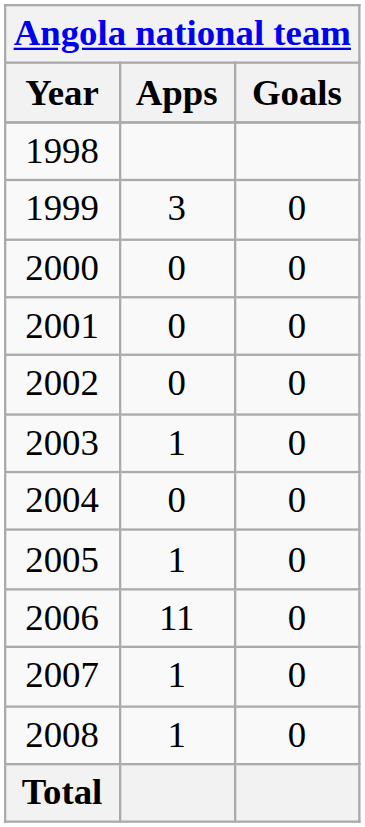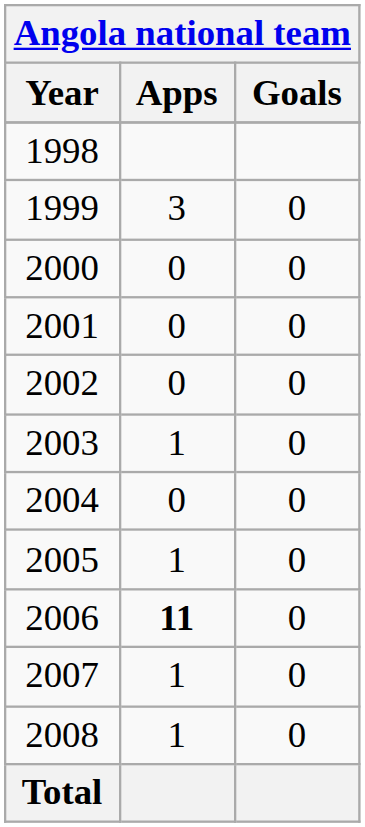(177, 617) normal -> (177, 617) bold
